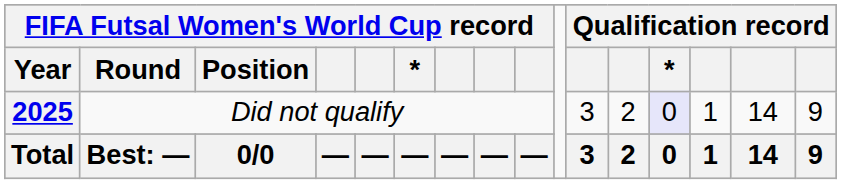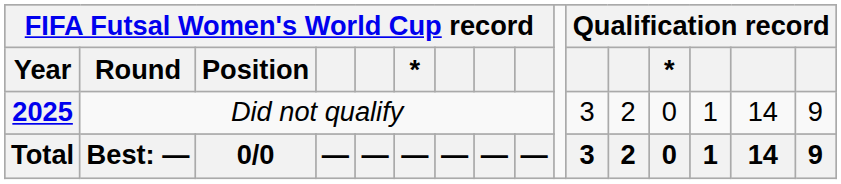(669, 112) lavender background -> (669, 112) no background
